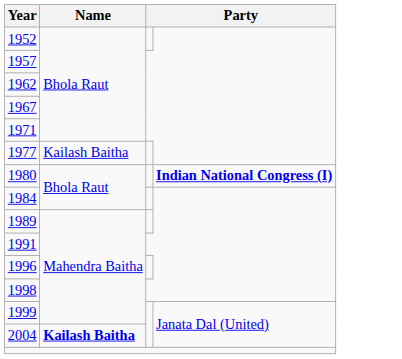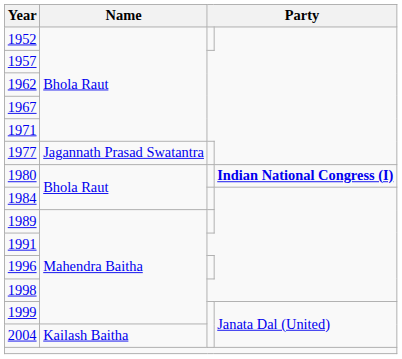(86, 152) Kailash Baitha -> (124, 152) Jagannath Prasad Swatantra
(89, 335) bold -> (86, 335) normal
